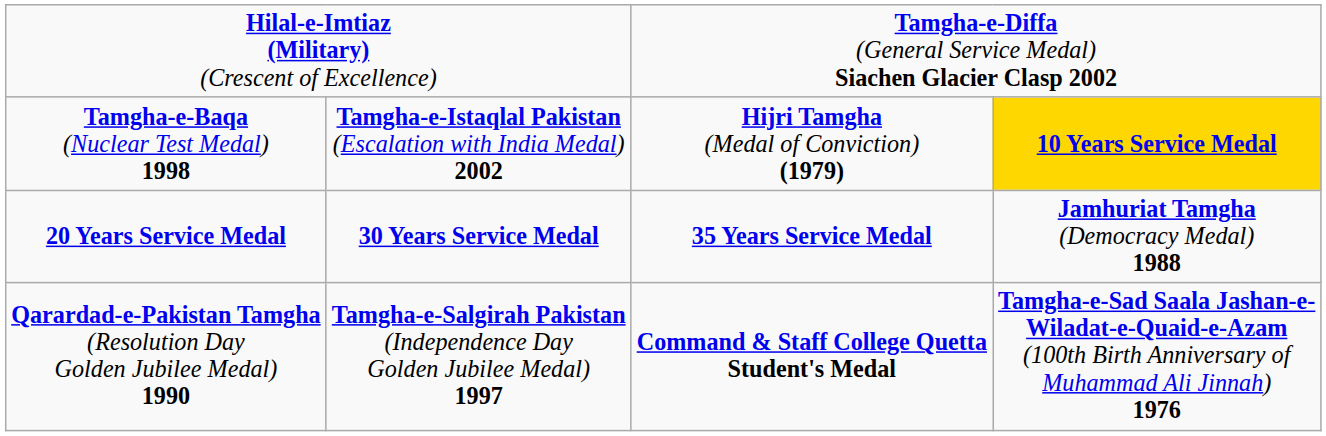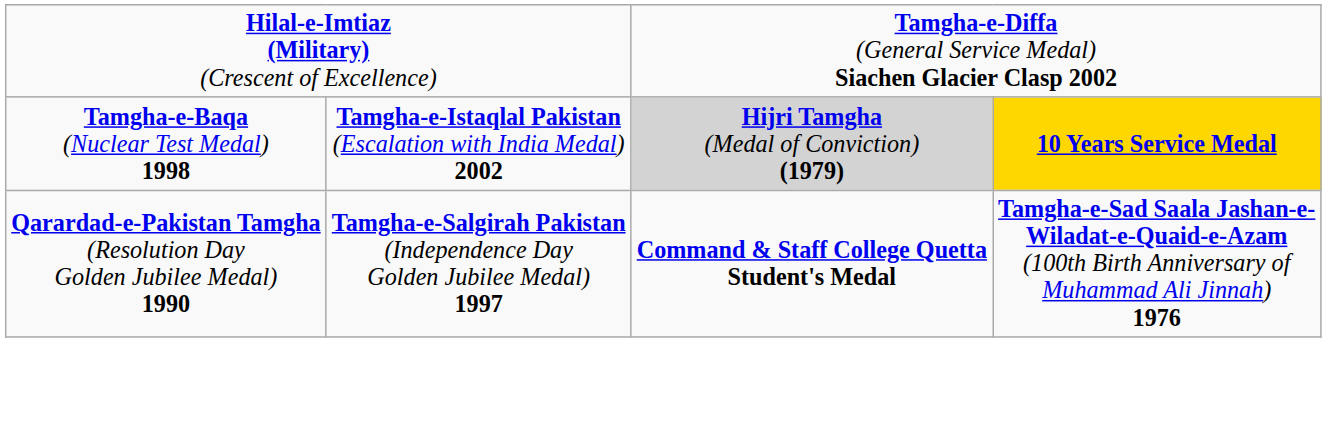(812, 143) no background -> (812, 143) lightgrey background
- row: (166, 236)
